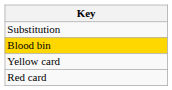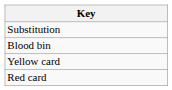(29, 45) gold background -> (29, 45) no background
